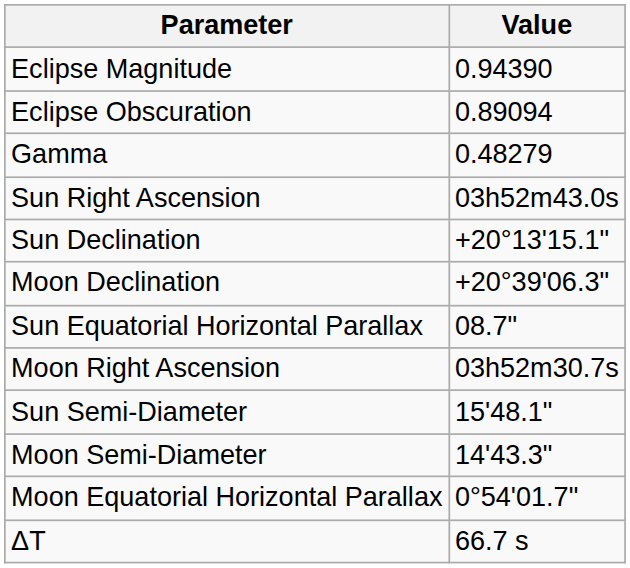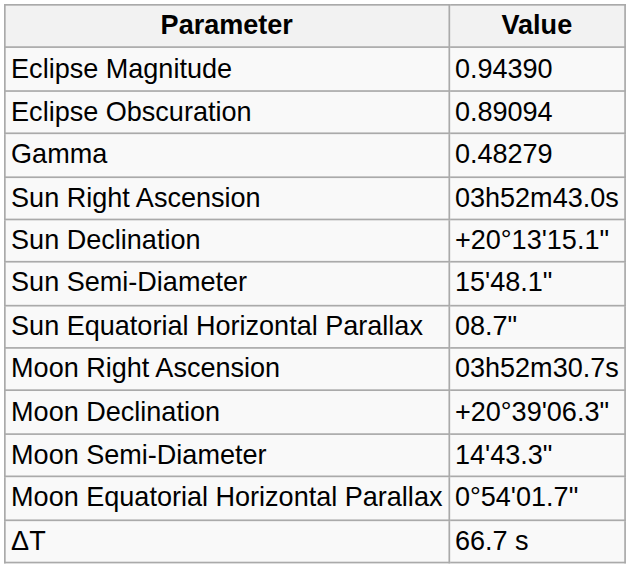rows swapped: (129, 411) <-> (116, 283)
